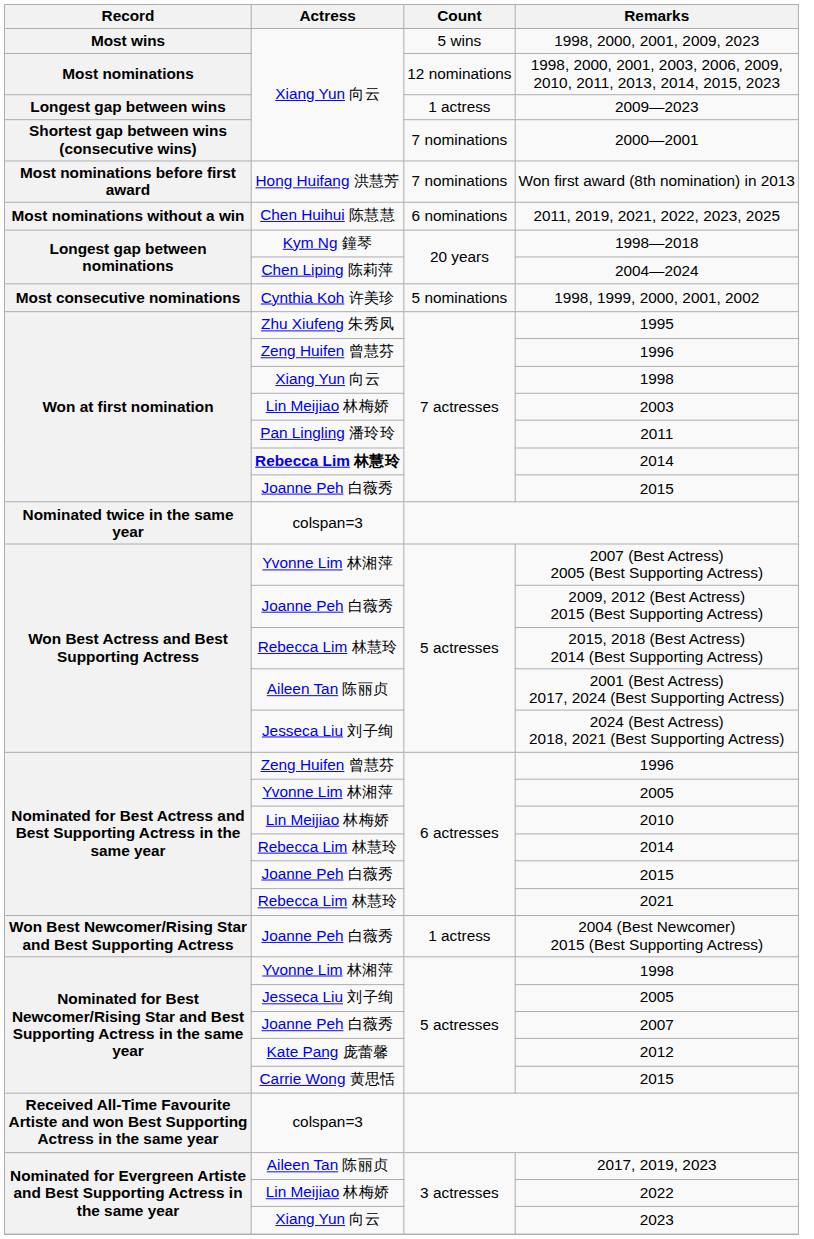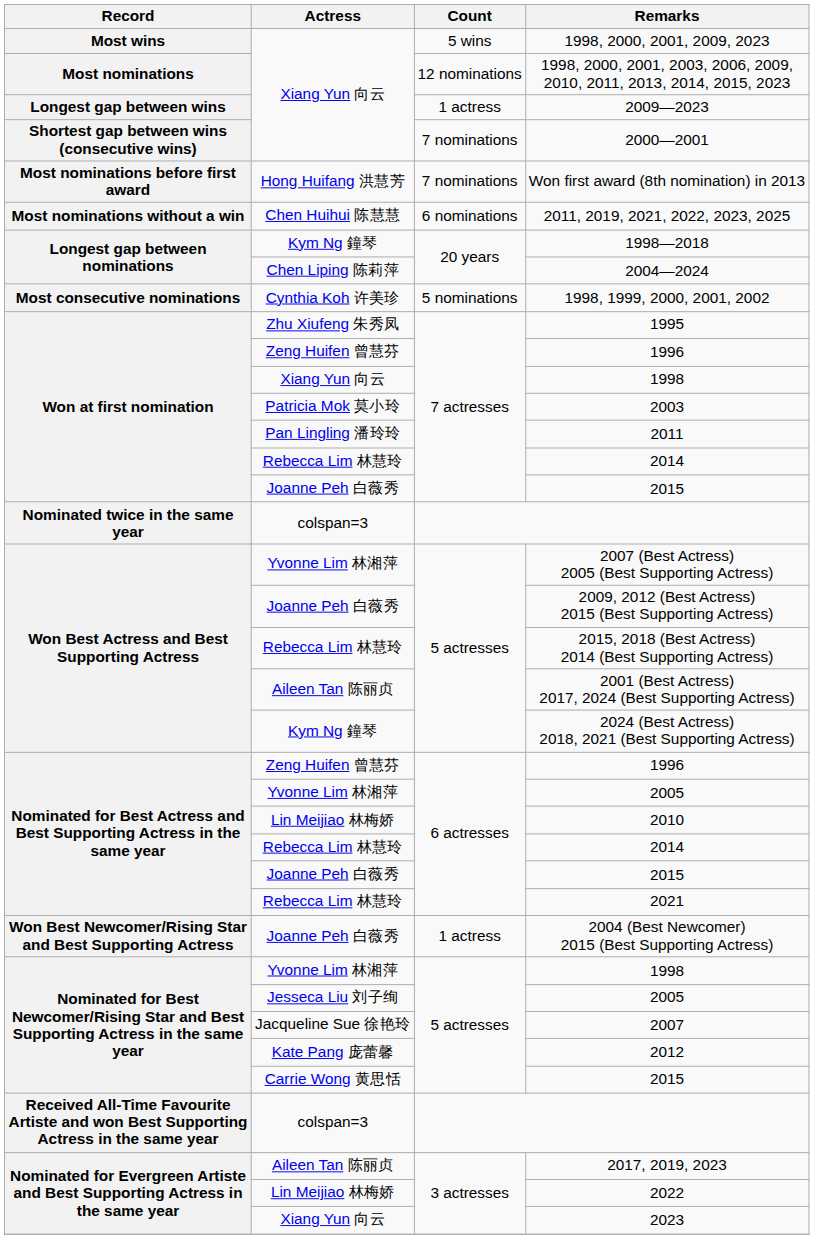(328, 406) Lin Meijiao 林梅娇 -> (333, 406) Patricia Mok 莫小玲
(328, 460) bold -> (333, 460) normal
(328, 730) Jesseca Liu 刘子绚 -> (333, 730) Kym Ng 鐘琴
(328, 1024) Joanne Peh 白薇秀 -> (333, 1024) Jacqueline Sue 徐艳玲
